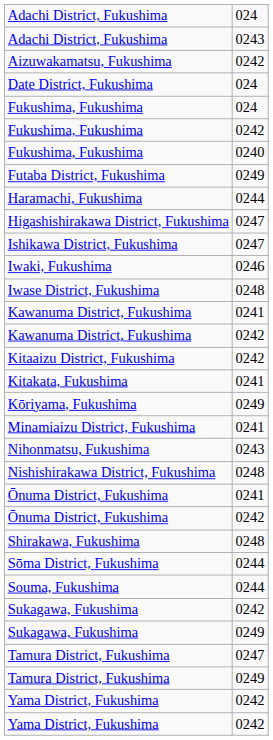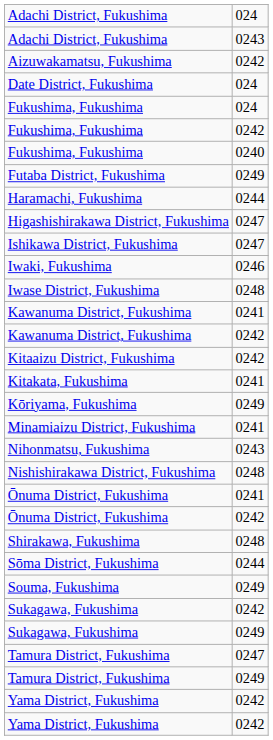(250, 586) 0244 -> (250, 586) 0249
